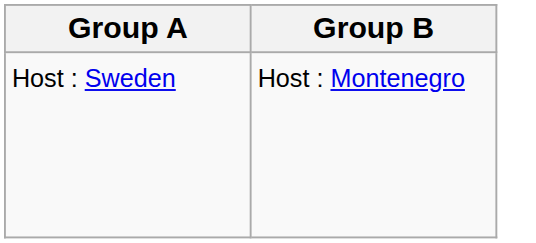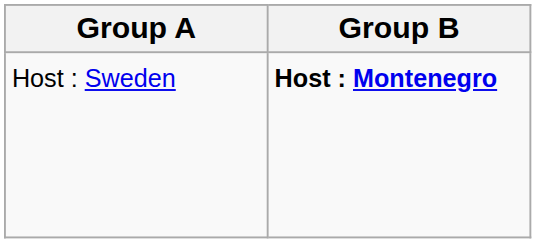(361, 78) normal -> (386, 76) bold
